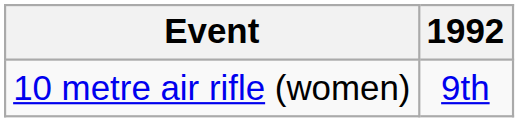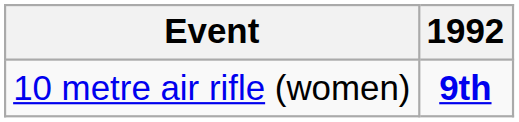(465, 87) normal -> (465, 87) bold
